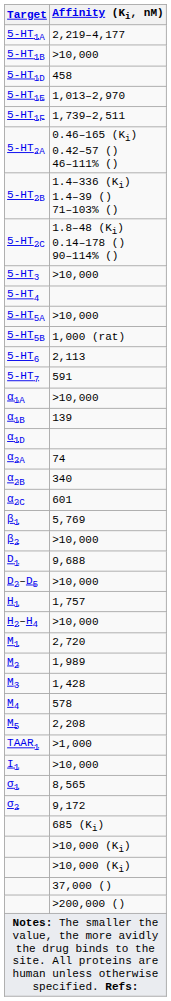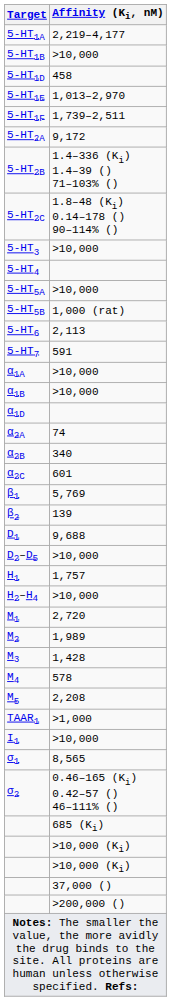(95, 150) 0.46–165 (Ki) 0.42–57 () 46–111% () -> (69, 137) 9,172
(62, 418) 139 -> (75, 393) >10,000
(75, 541) >10,000 -> (62, 515) 139
(69, 806) 9,172 -> (95, 793) 0.46–165 (Ki) 0.42–57 () 46–111% ()
